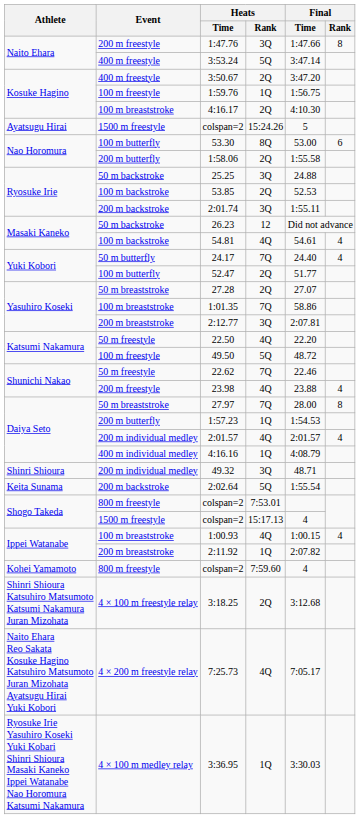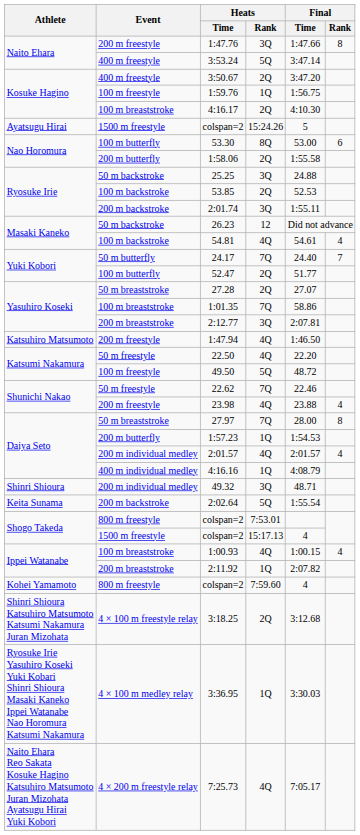(340, 258) 4 -> (340, 258) 7
+ row: (223, 339)
rows swapped: (223, 672) <-> (223, 765)
